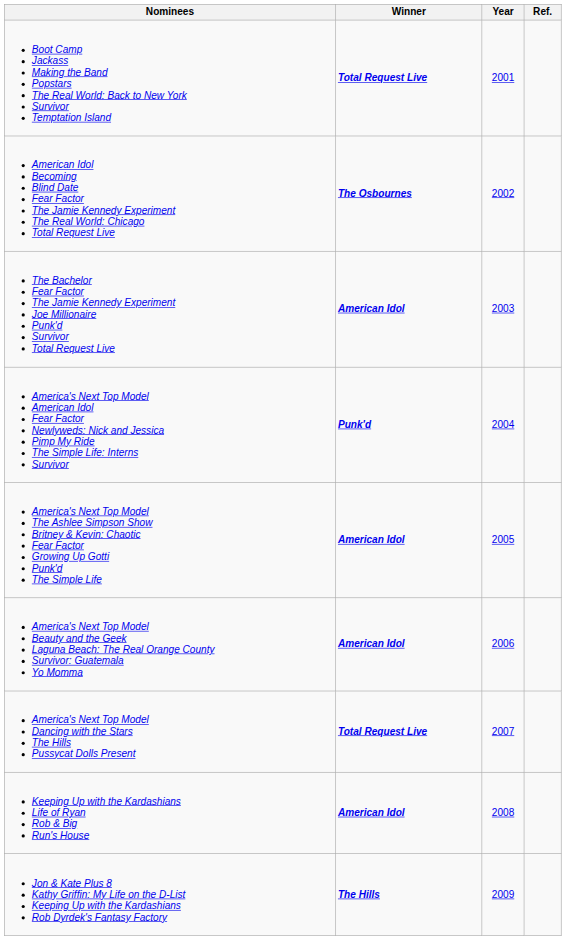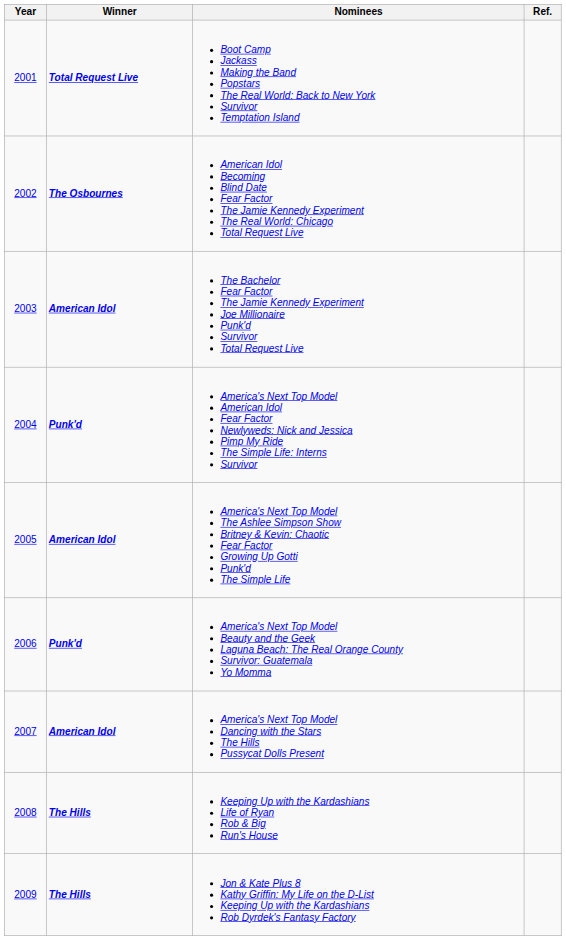columns swapped: (503, 12) <-> (170, 12)
(371, 644) American Idol -> (65, 644) Punk'd
(383, 731) Total Request Live -> (82, 731) American Idol
(371, 813) American Idol -> (70, 813) The Hills
